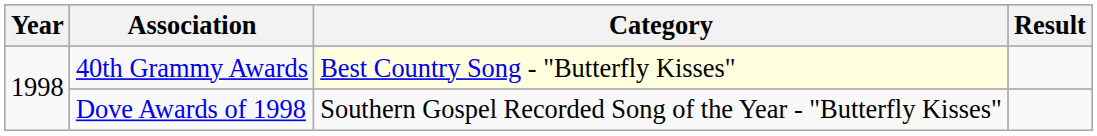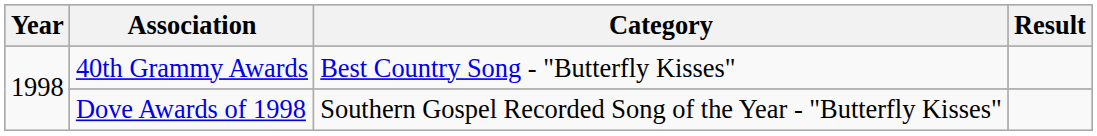(528, 67) lightyellow background -> (528, 67) no background
